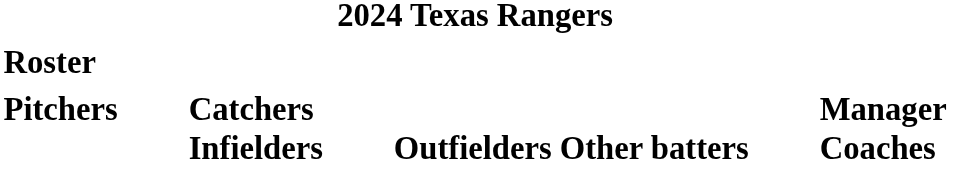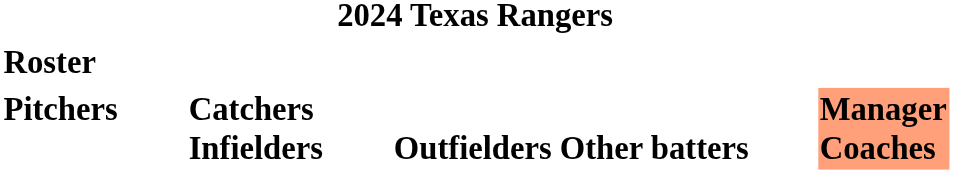(883, 128) no background -> (883, 128) lightsalmon background
